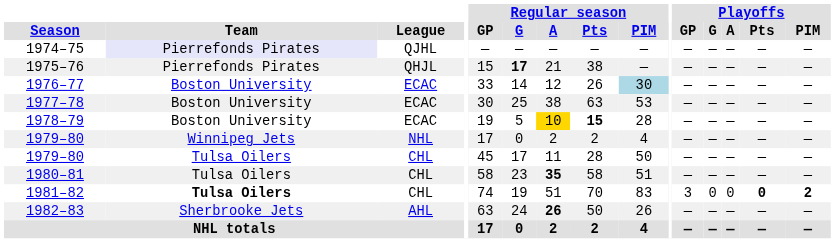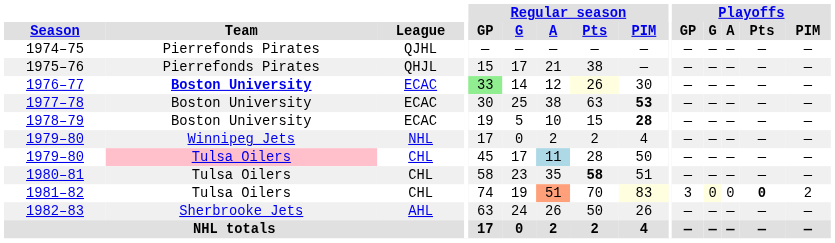(241, 49) lavender background -> (241, 49) no background
(519, 67) bold -> (519, 67) normal
(241, 85) normal -> (241, 85) bold
(485, 85) no background -> (485, 85) lightgreen background
(595, 85) no background -> (595, 85) lightyellow background
(644, 85) lightblue background -> (644, 85) no background
(644, 103) normal -> (644, 103) bold
(553, 121) gold background -> (553, 121) no background
(595, 121) bold -> (595, 121) normal
(644, 121) normal -> (644, 121) bold
(241, 157) no background -> (241, 157) pink background
(553, 157) no background -> (553, 157) lightblue background
(553, 175) bold -> (553, 175) normal
(595, 175) normal -> (595, 175) bold
(241, 193) bold -> (241, 193) normal
(553, 193) no background -> (553, 193) lightsalmon background
(644, 193) no background -> (644, 193) lightyellow background
(713, 193) no background -> (713, 193) lightyellow background
(808, 193) bold -> (808, 193) normal
(553, 211) bold -> (553, 211) normal
